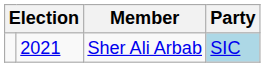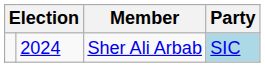(40, 47) 2021 -> (40, 47) 2024
